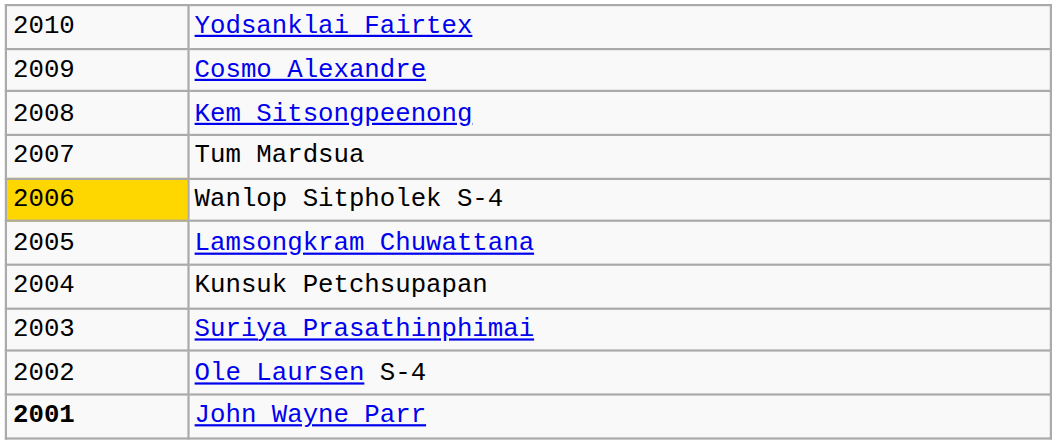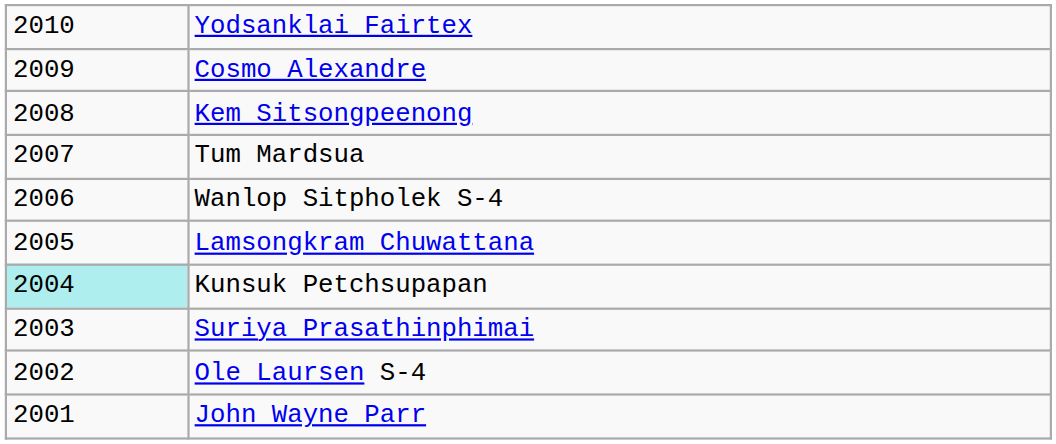(44, 200) gold background -> (44, 200) no background
(44, 286) no background -> (44, 286) paleturquoise background
(44, 416) bold -> (44, 416) normal
